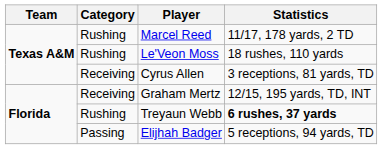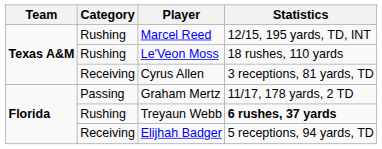(291, 34) 11/17, 178 yards, 2 TD -> (299, 34) 12/15, 195 yards, TD, INT
(108, 94) Receiving -> (102, 94) Passing
(299, 94) 12/15, 195 yards, TD, INT -> (291, 94) 11/17, 178 yards, 2 TD
(102, 133) Passing -> (108, 133) Receiving
